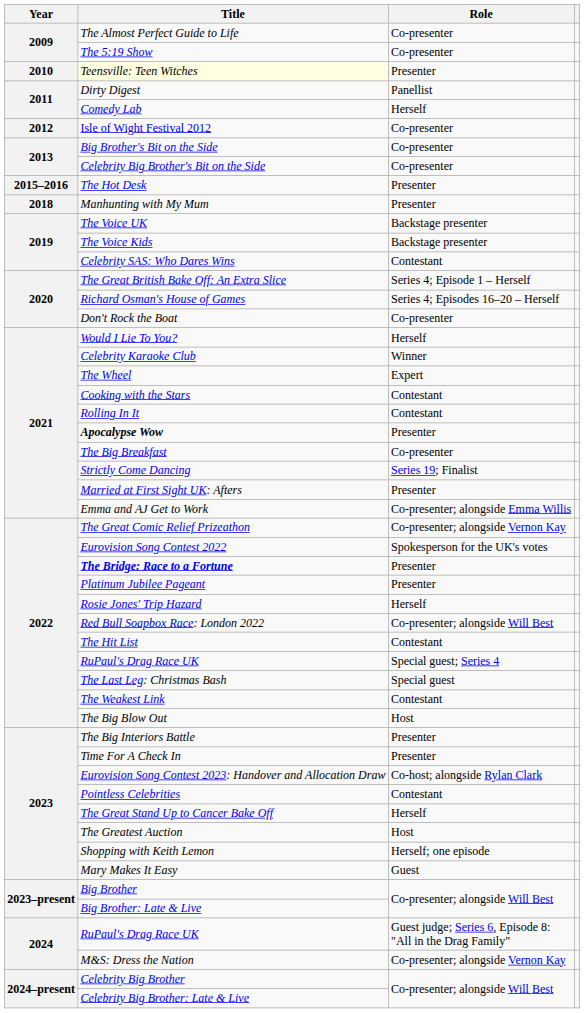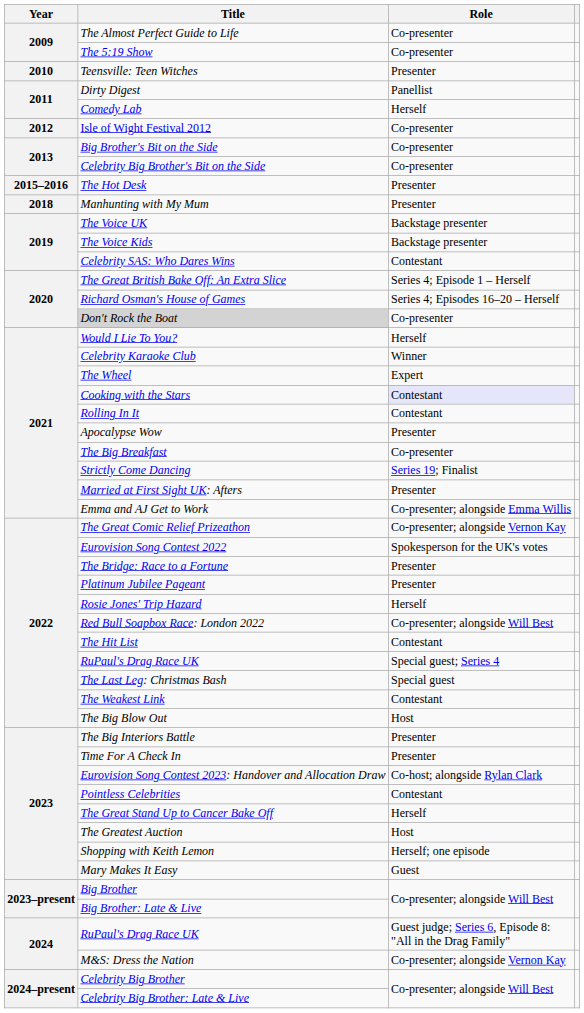(139, 71) lightyellow background -> (139, 71) no background
(129, 318) no background -> (129, 318) lightgrey background
(417, 394) no background -> (417, 394) lavender background
(122, 432) bold -> (121, 432) normal
(157, 565) bold -> (154, 565) normal
